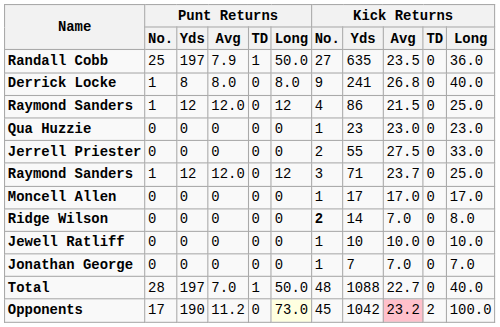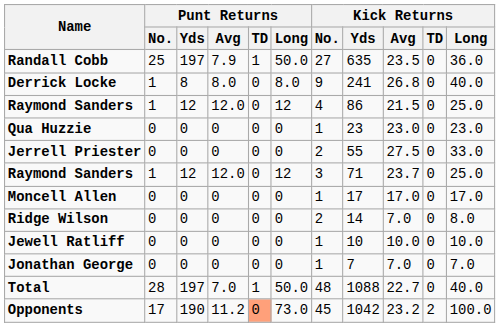(319, 220) bold -> (319, 220) normal
(256, 311) no background -> (256, 311) lightsalmon background
(291, 311) lightyellow background -> (291, 311) no background
(403, 311) pink background -> (403, 311) no background
